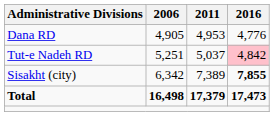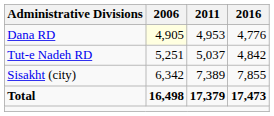(170, 34) no background -> (170, 34) lightyellow background
(252, 55) pink background -> (252, 55) no background
(252, 75) bold -> (252, 75) normal
